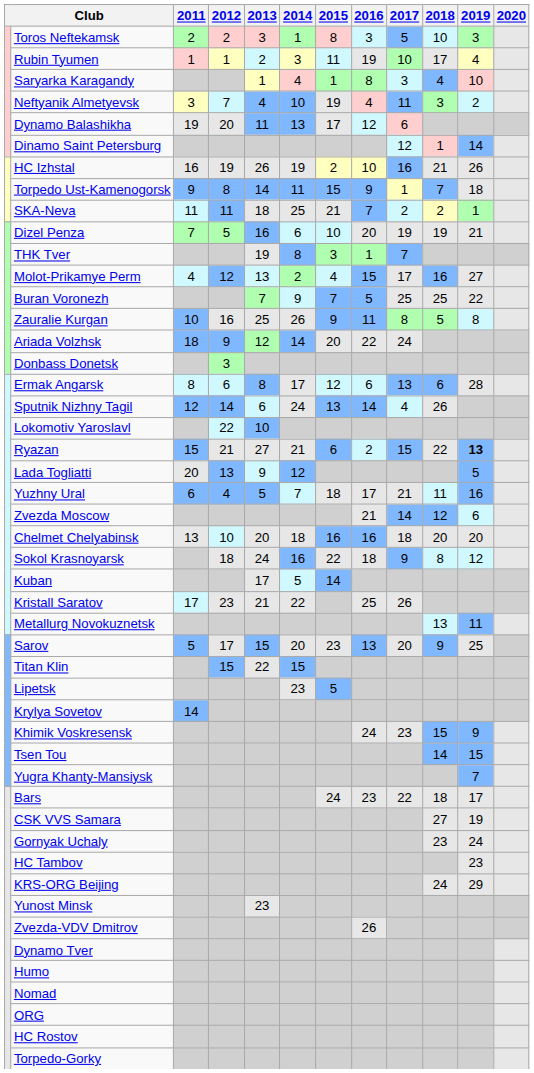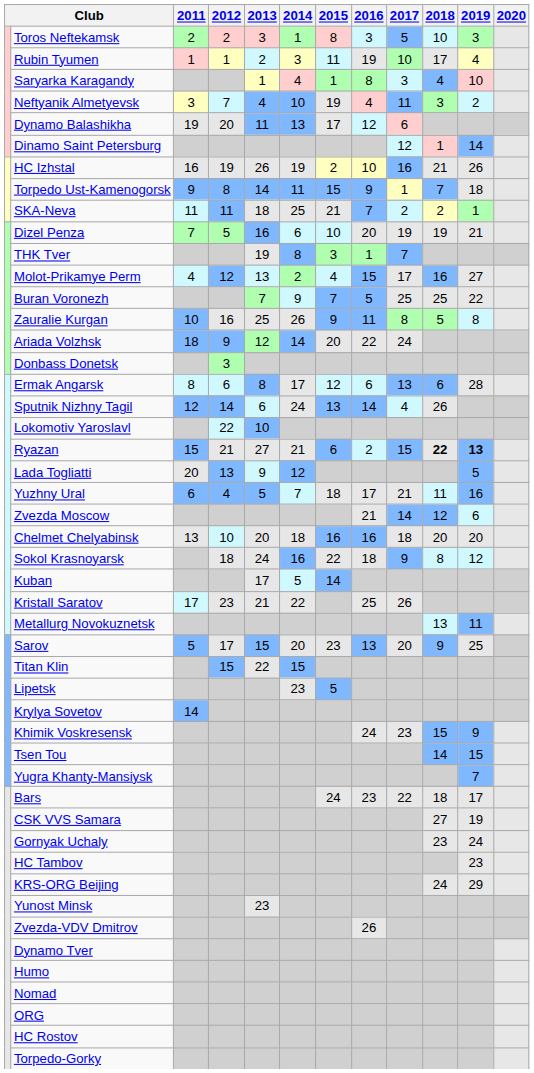(440, 450) normal -> (440, 450) bold
